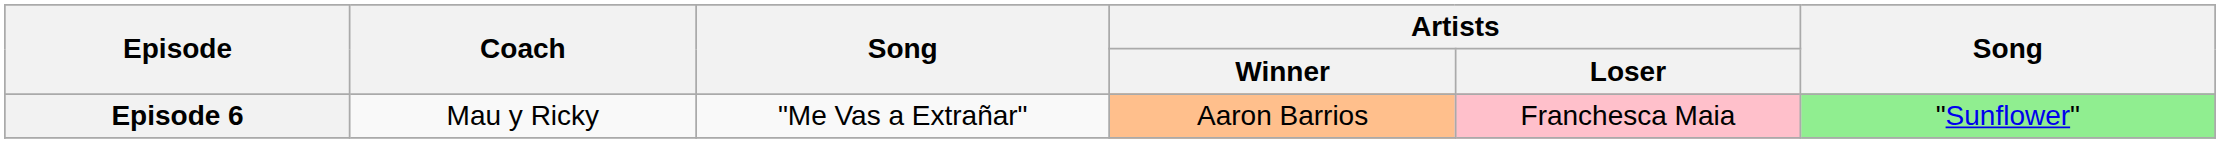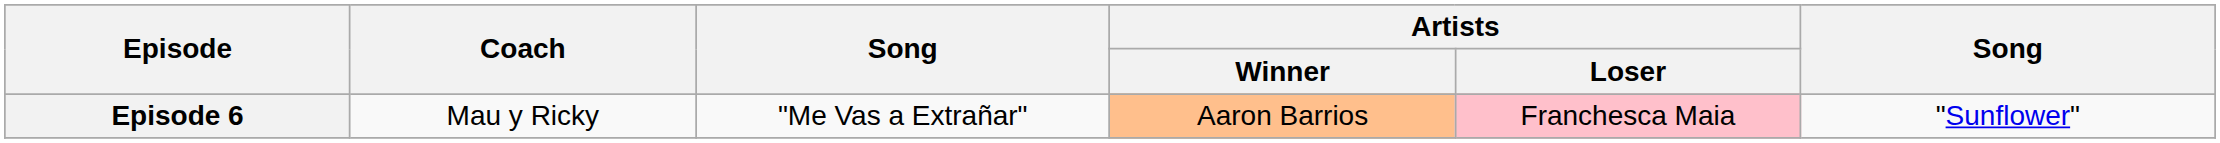(2008, 115) lightgreen background -> (2008, 115) no background
